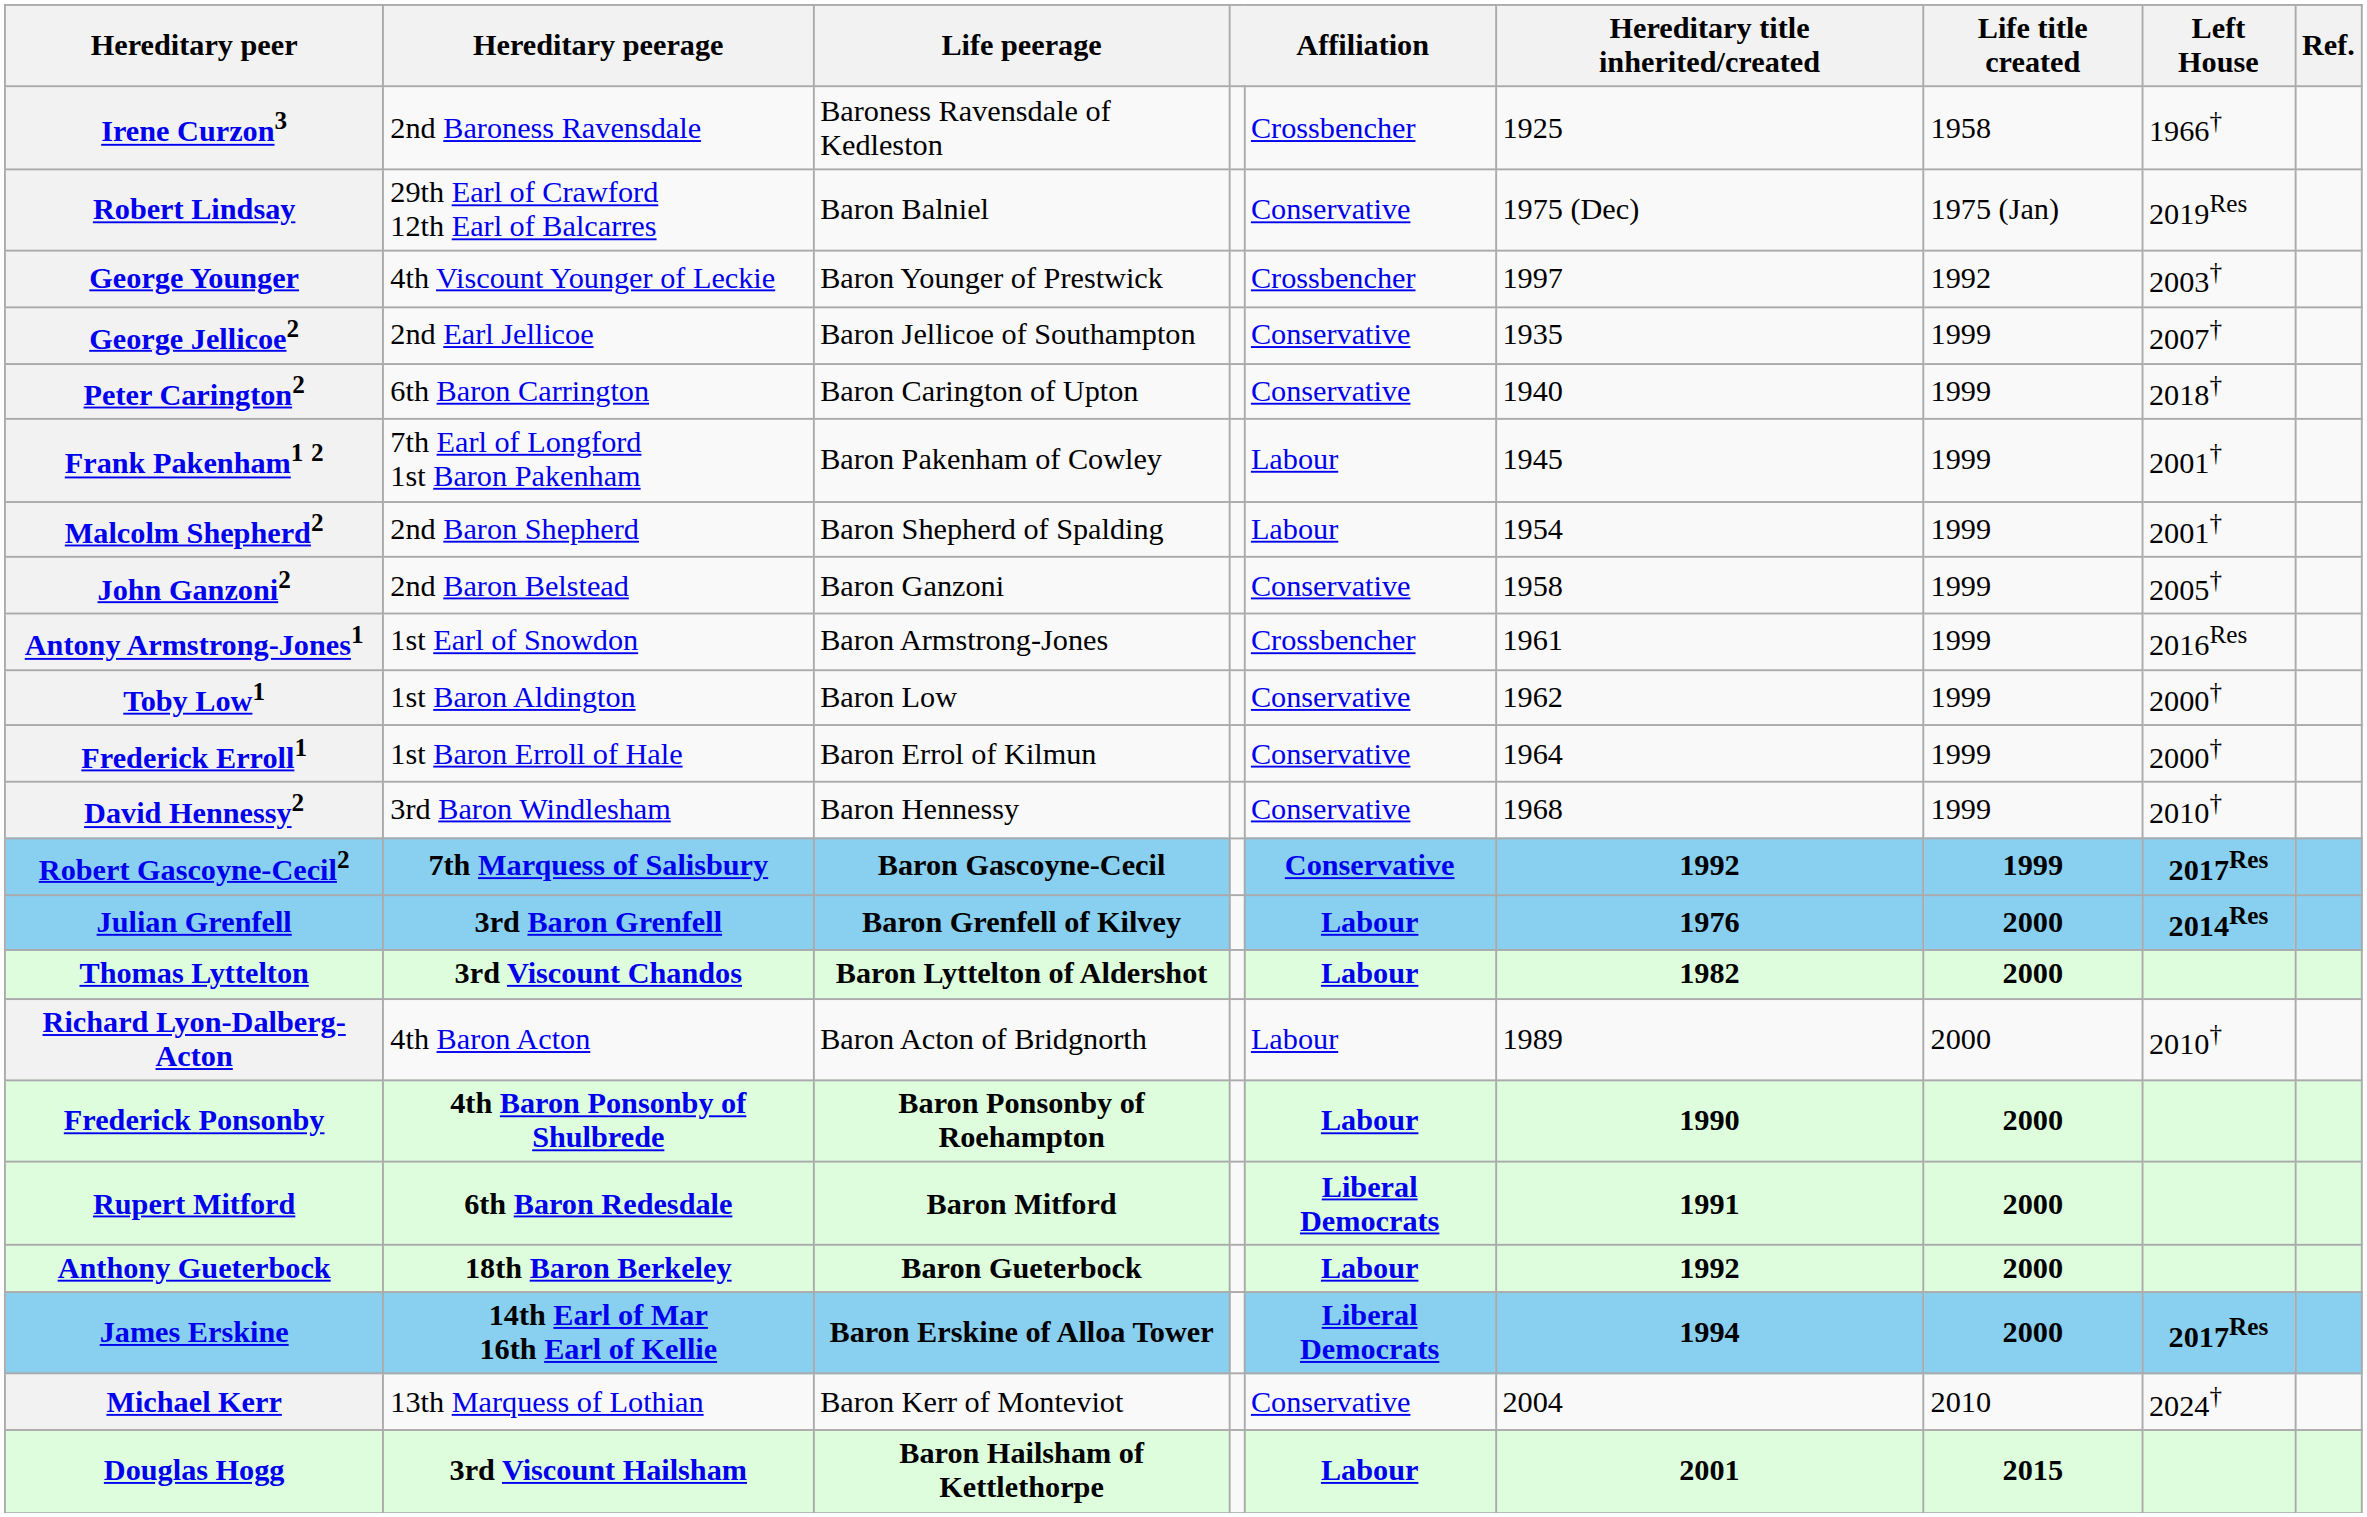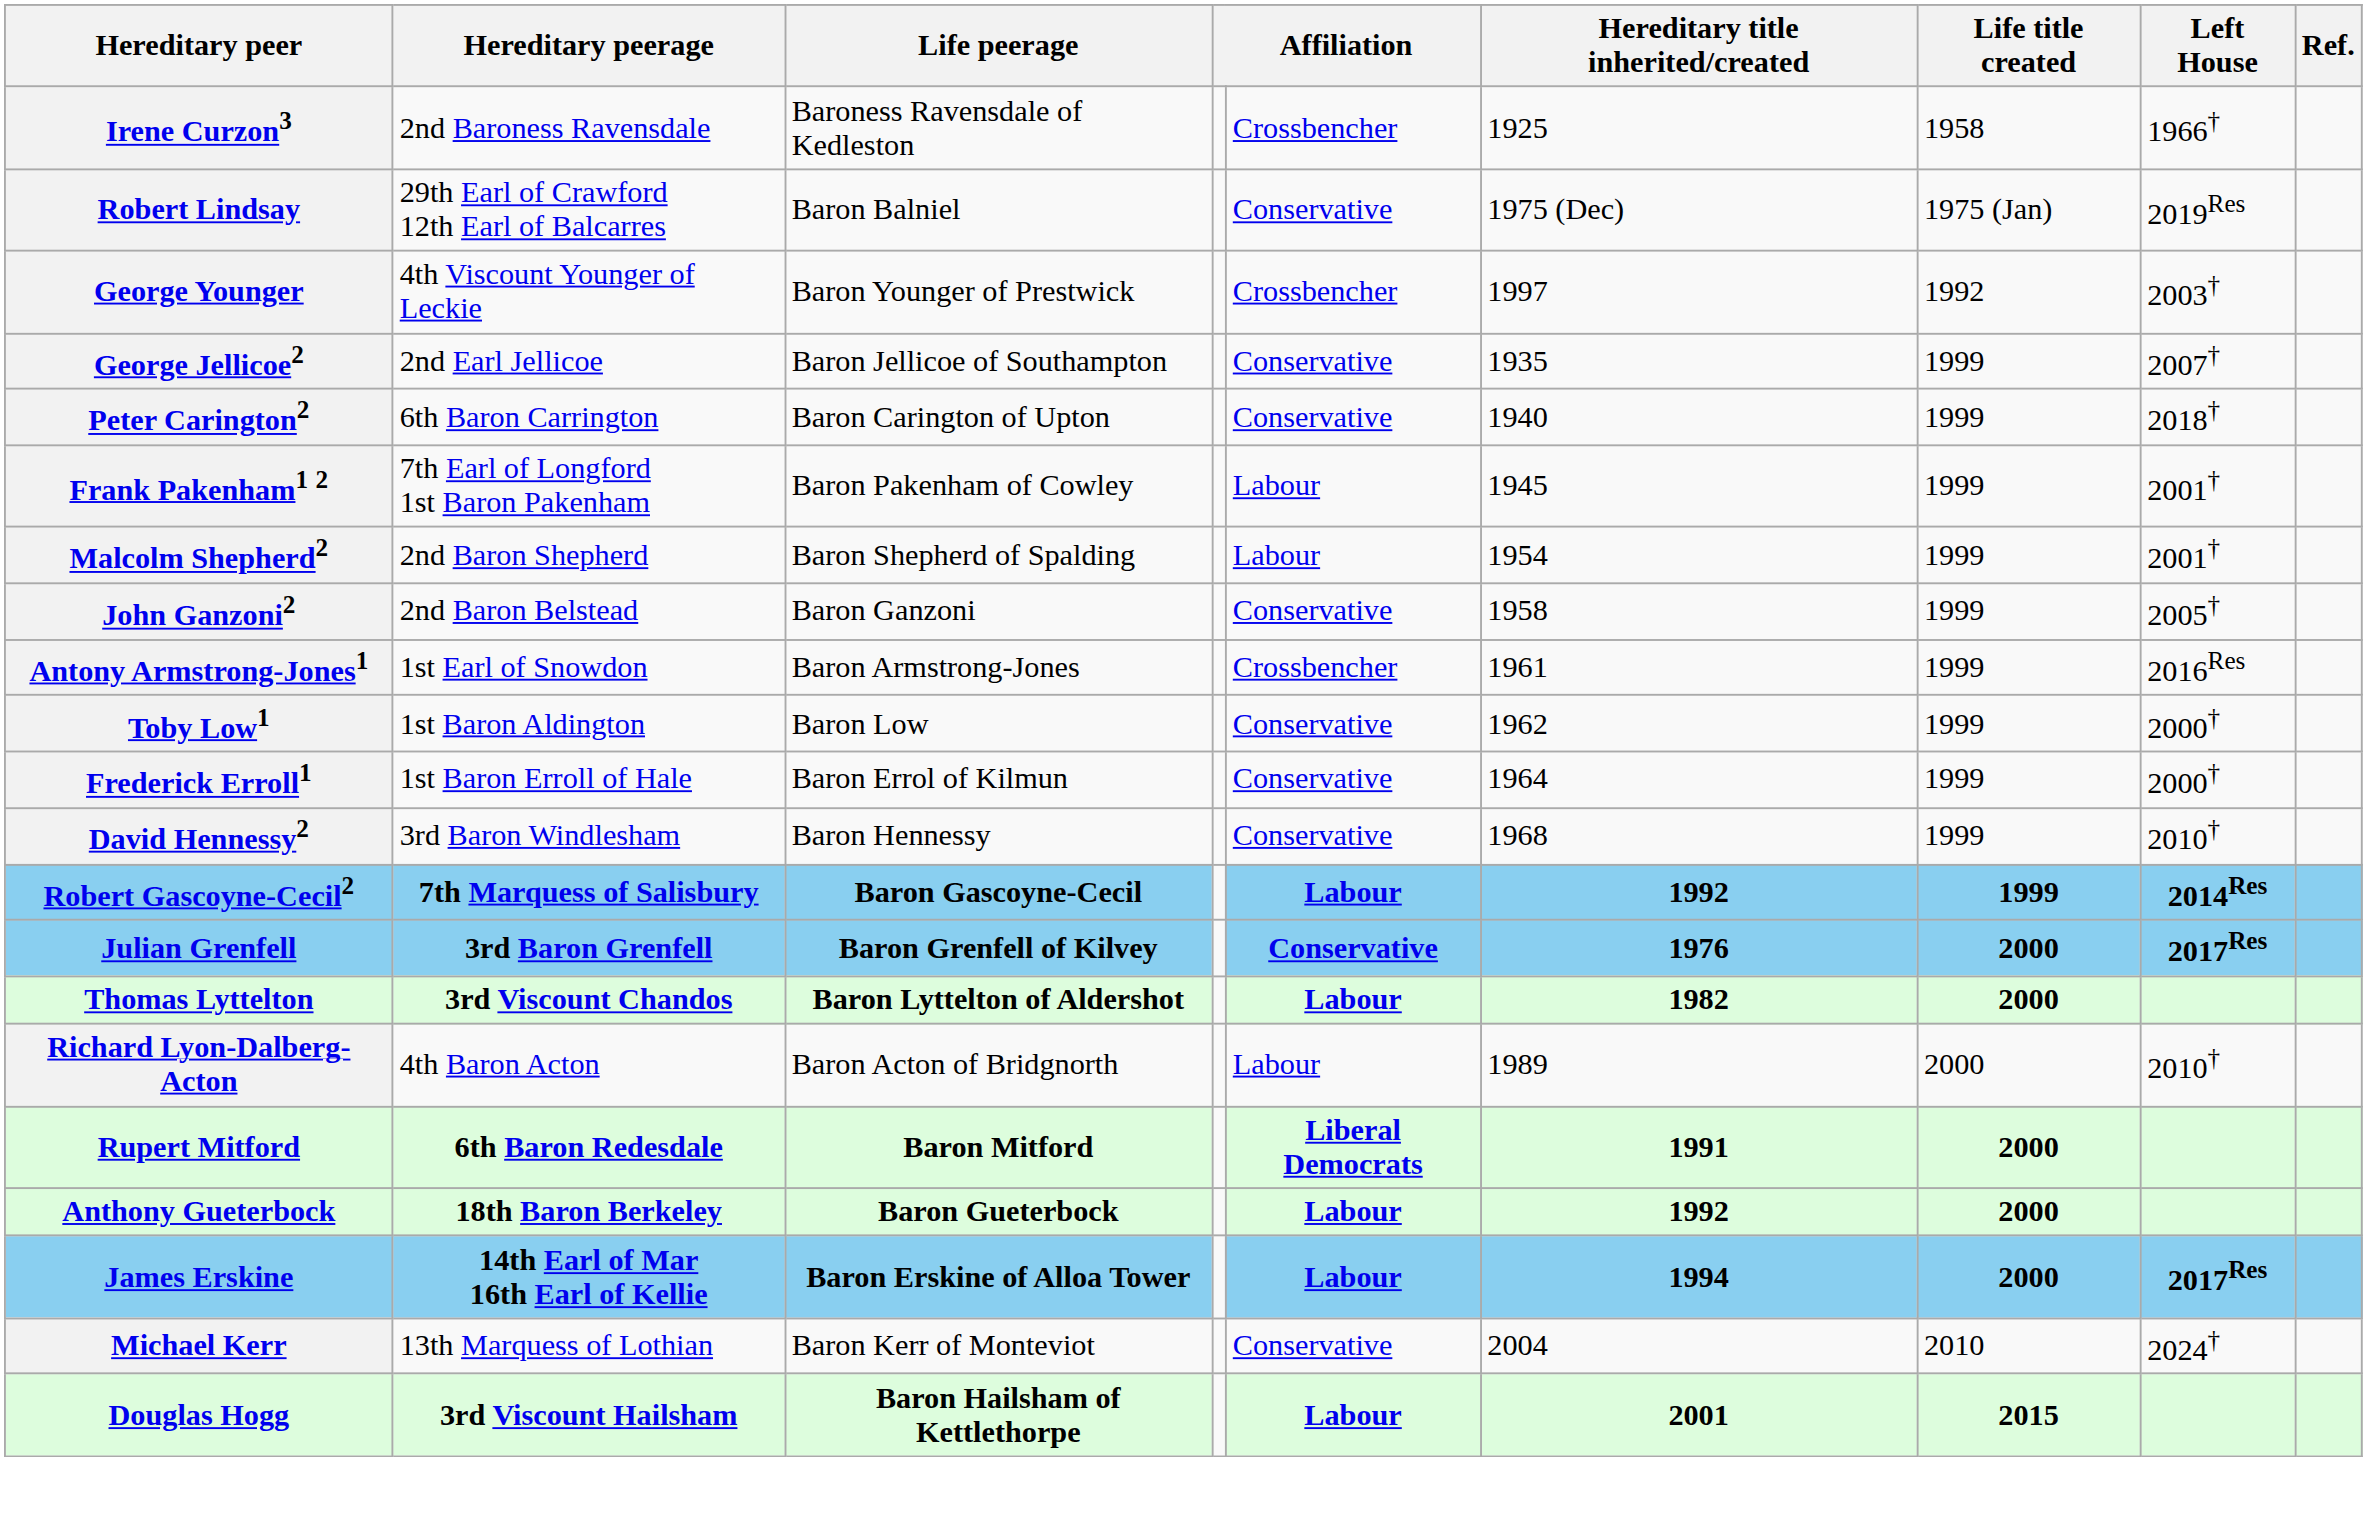(1370, 865) Conservative -> (1353, 891) Labour
(2218, 865) 2017Res -> (2218, 891) 2014Res
(1370, 921) Labour -> (1353, 947) Conservative
(2218, 921) 2014Res -> (2218, 947) 2017Res
- row: (194, 1120)
(1370, 1332) Liberal Democrats -> (1353, 1276) Labour
